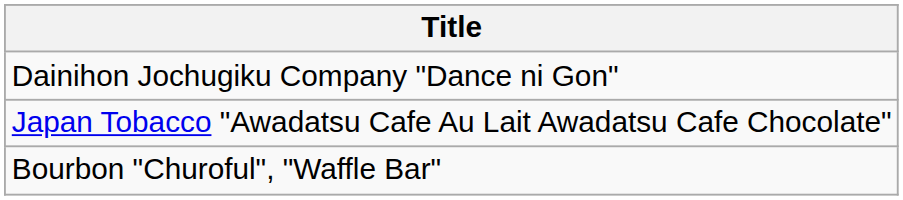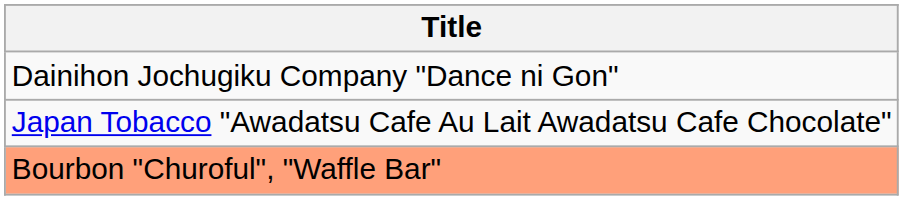(226, 169) no background -> (226, 169) lightsalmon background
